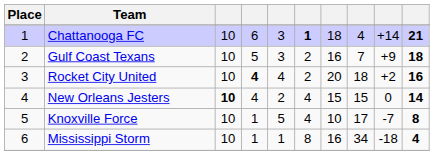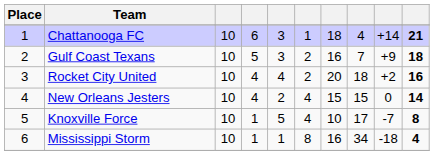(308, 35) bold -> (308, 35) normal
(255, 77) bold -> (255, 77) normal
(228, 98) bold -> (228, 98) normal
